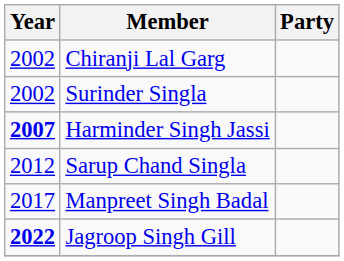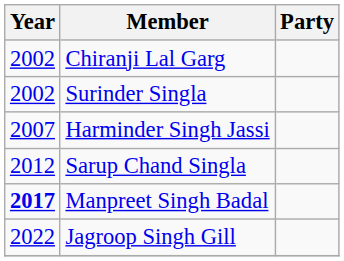(32, 129) bold -> (32, 129) normal
(32, 201) normal -> (32, 201) bold
(32, 237) bold -> (32, 237) normal
